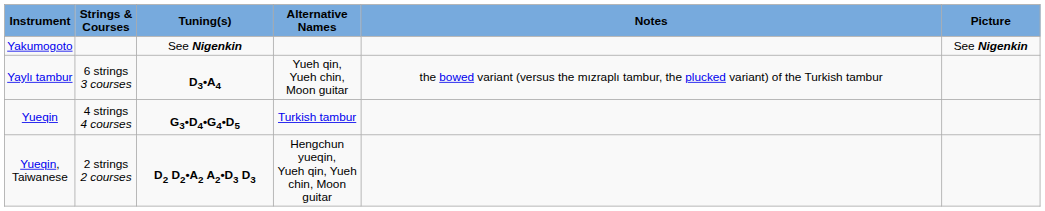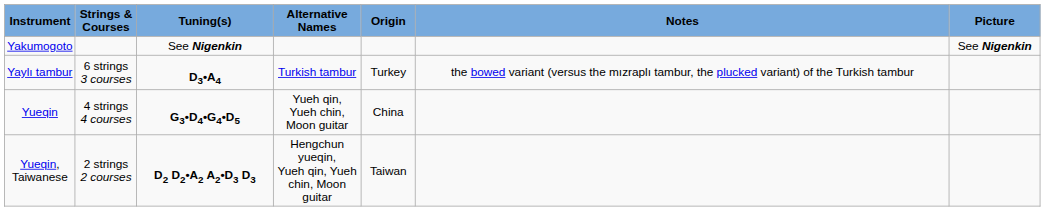+ column: (388, 20)
(317, 77) Yueh qin, Yueh chin, Moon guitar -> (317, 72) Turkish tambur
(317, 117) Turkish tambur -> (317, 112) Yueh qin, Yueh chin, Moon guitar
